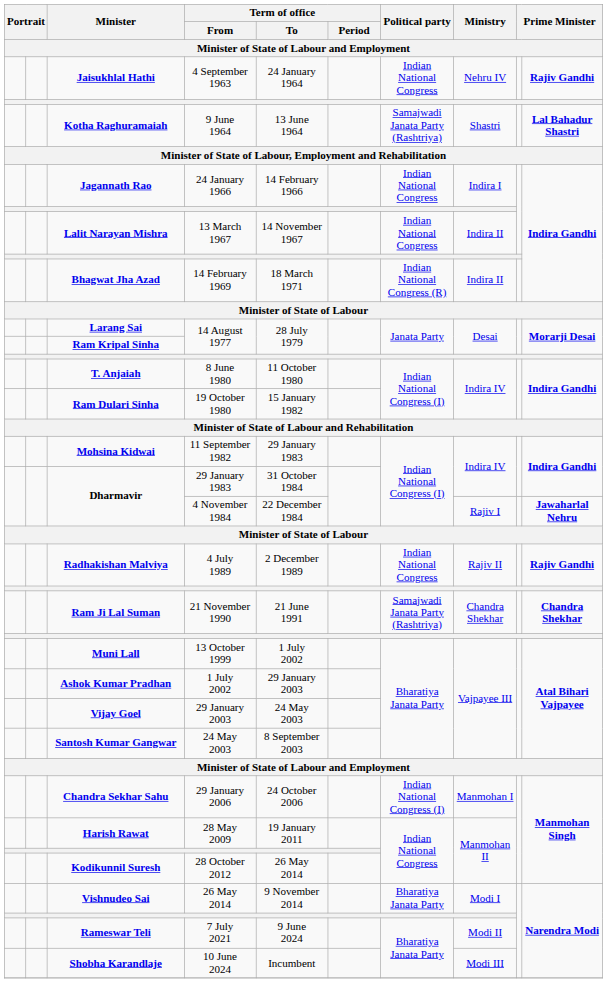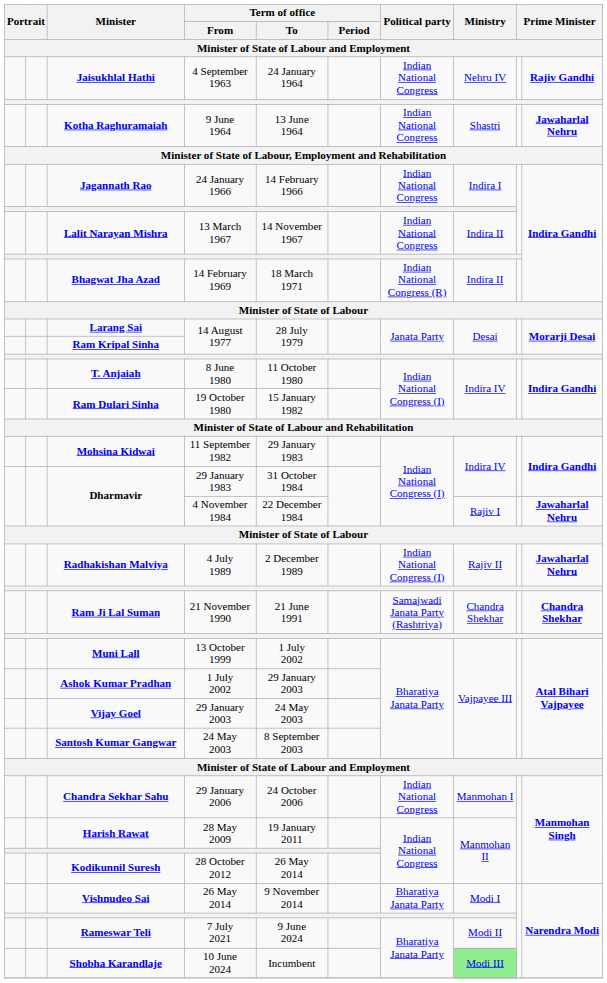(417, 125) Samajwadi Janata Party (Rashtriya) -> (417, 125) Indian National Congress
(562, 125) Lal Bahadur Shastri -> (562, 125) Jawaharlal Nehru
(417, 564) Indian National Congress -> (417, 564) Indian National Congress (I)
(562, 564) Rajiv Gandhi -> (562, 564) Jawaharlal Nehru
(417, 797) Indian National Congress (I) -> (417, 797) Indian National Congress
(485, 963) no background -> (485, 963) lightgreen background
